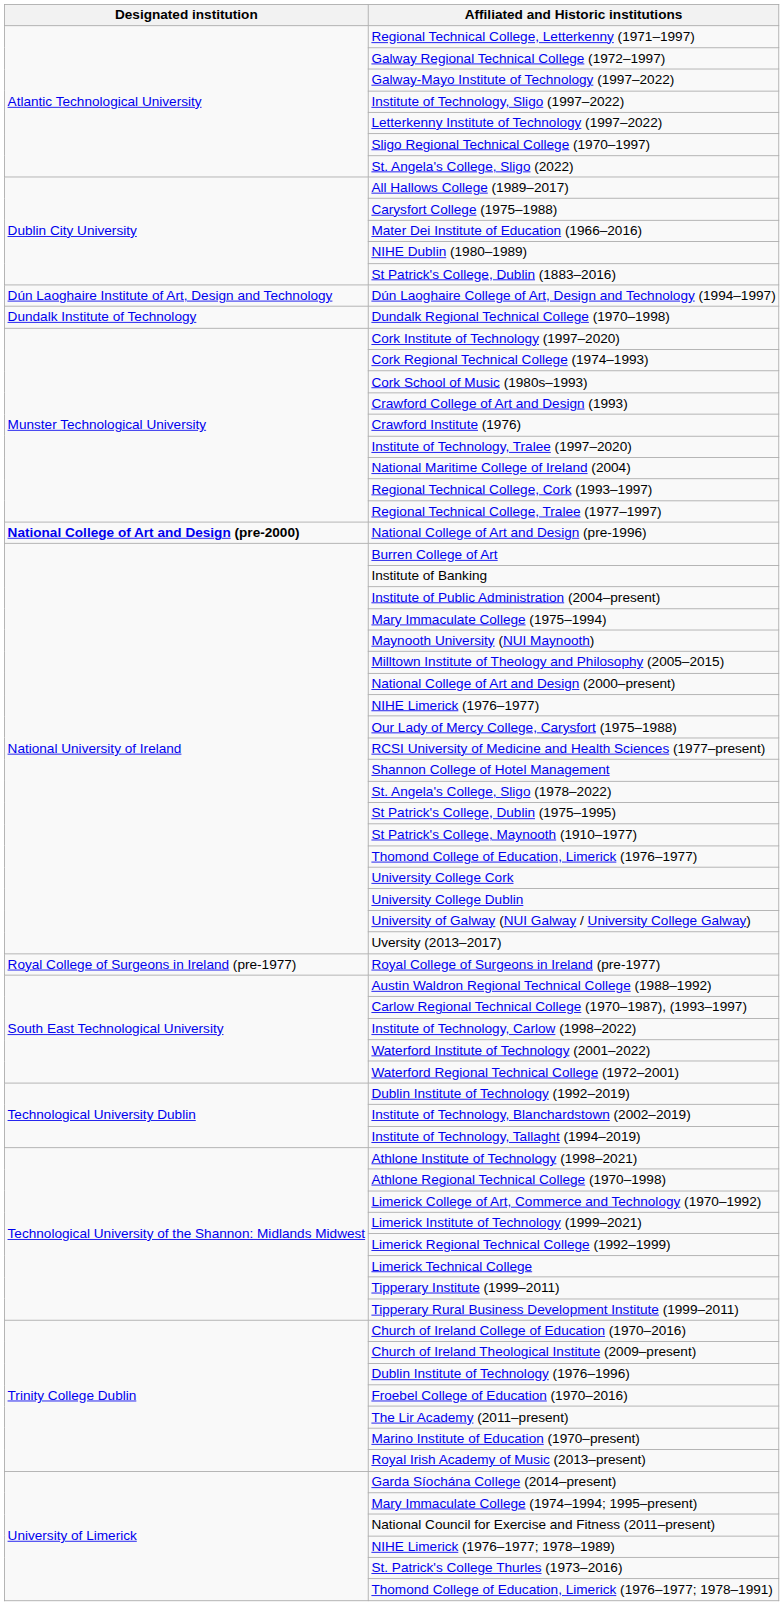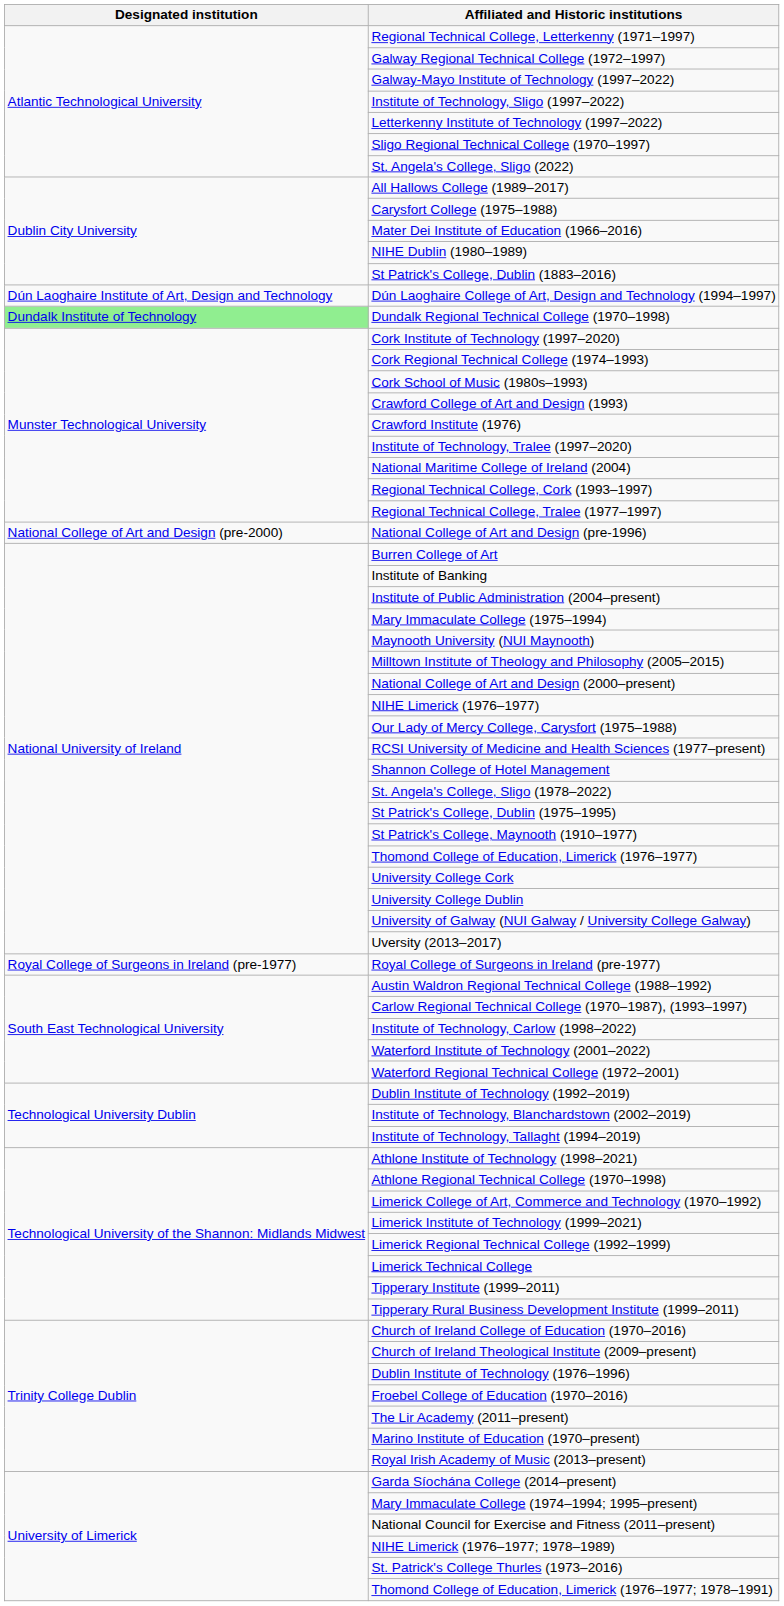(102, 317) no background -> (102, 317) lightgreen background
(154, 532) bold -> (145, 532) normal
